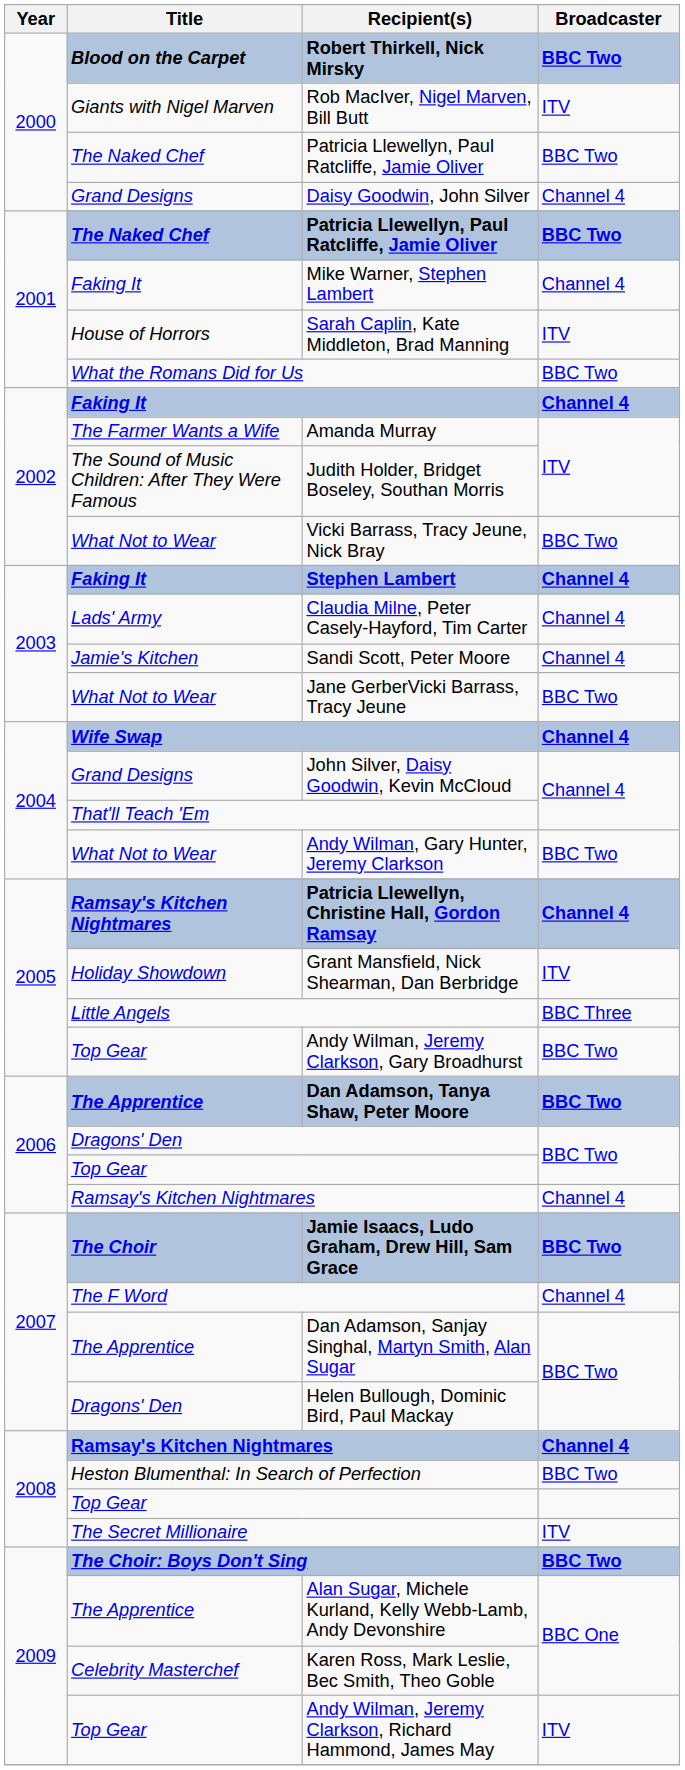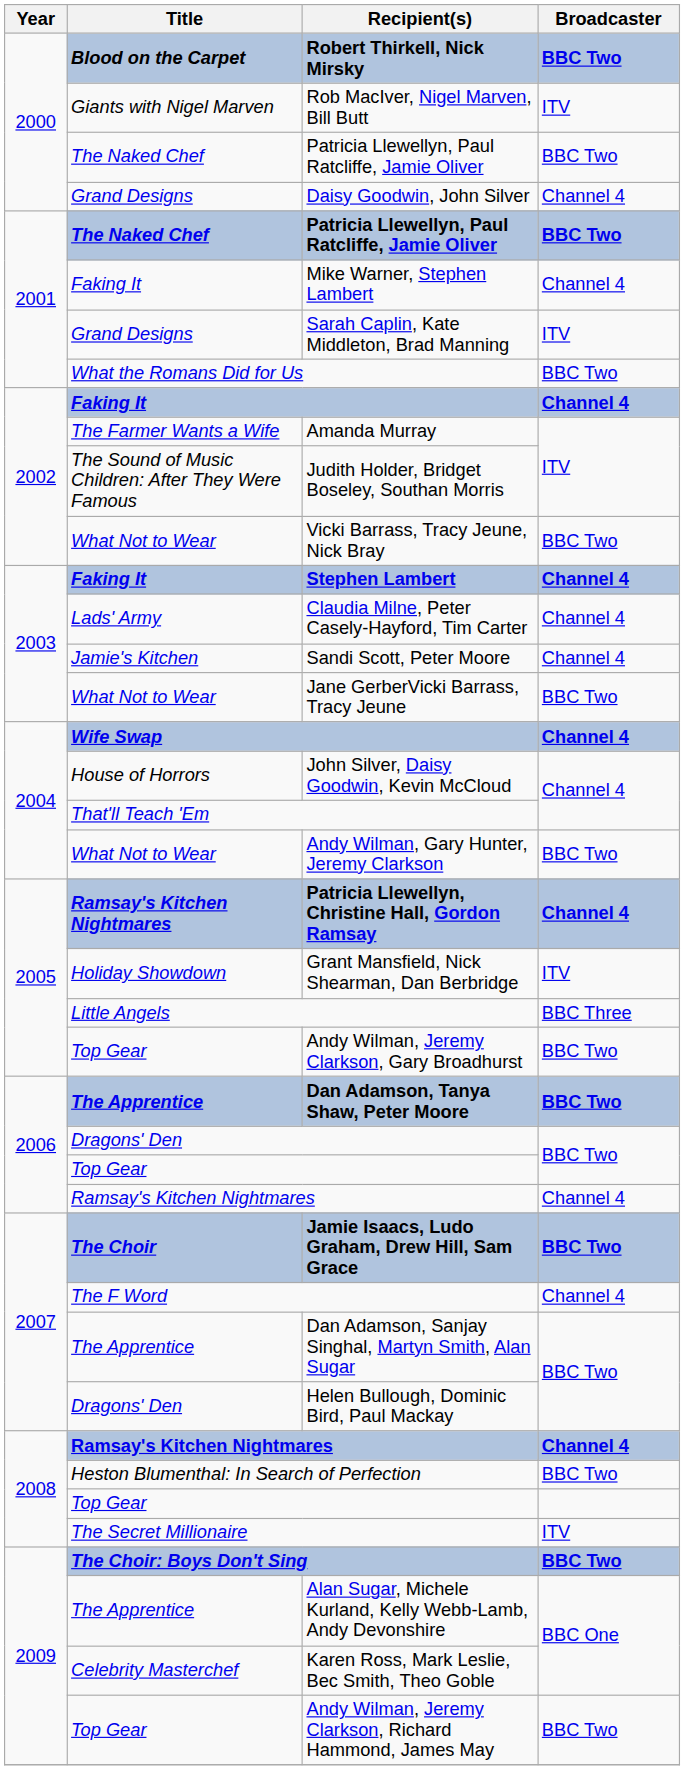(141, 334) House of Horrors -> (132, 334) Grand Designs
(132, 775) Grand Designs -> (141, 775) House of Horrors
(556, 1730) ITV -> (580, 1730) BBC Two
